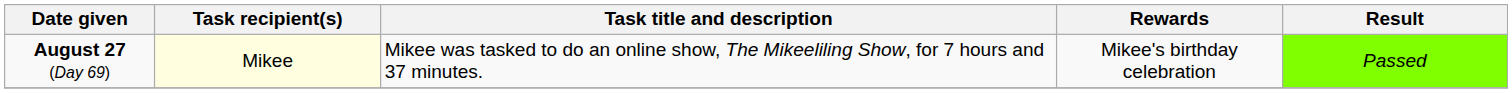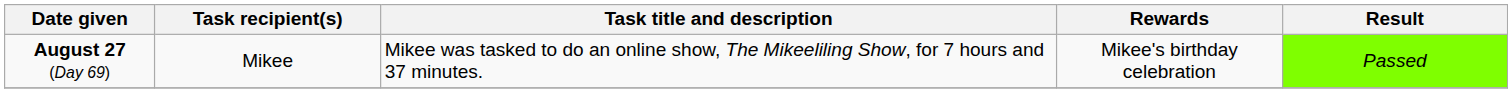(268, 61) lightyellow background -> (268, 61) no background
